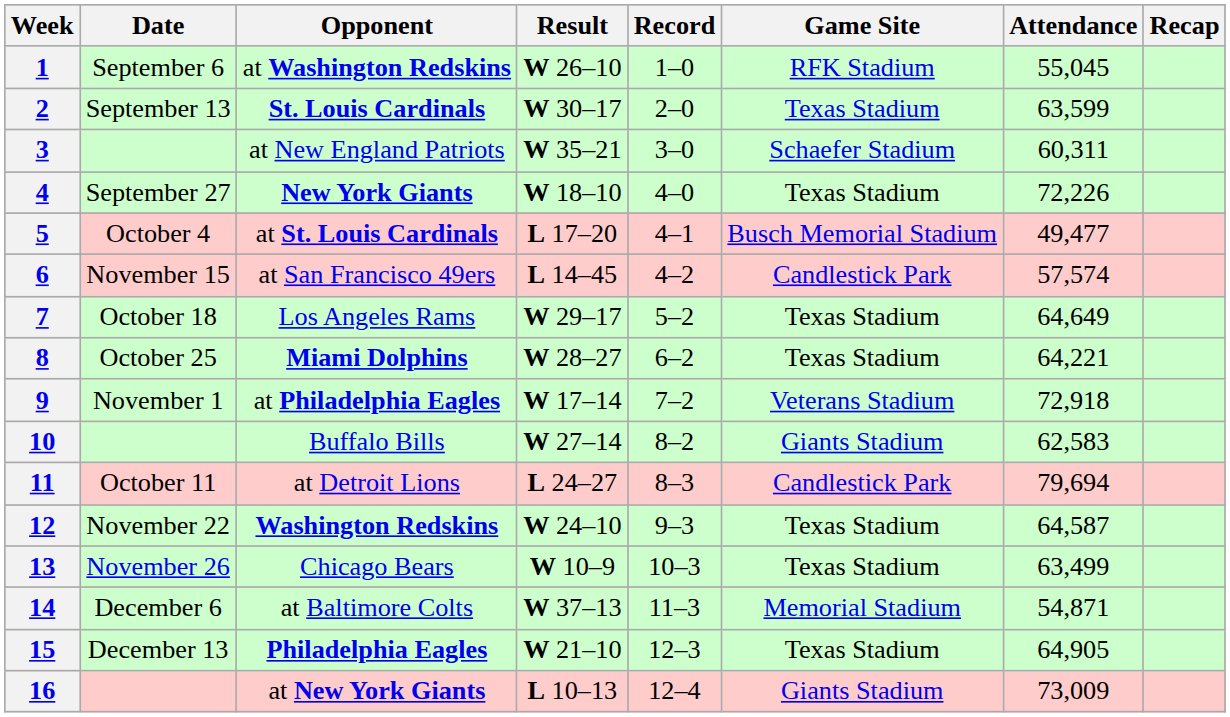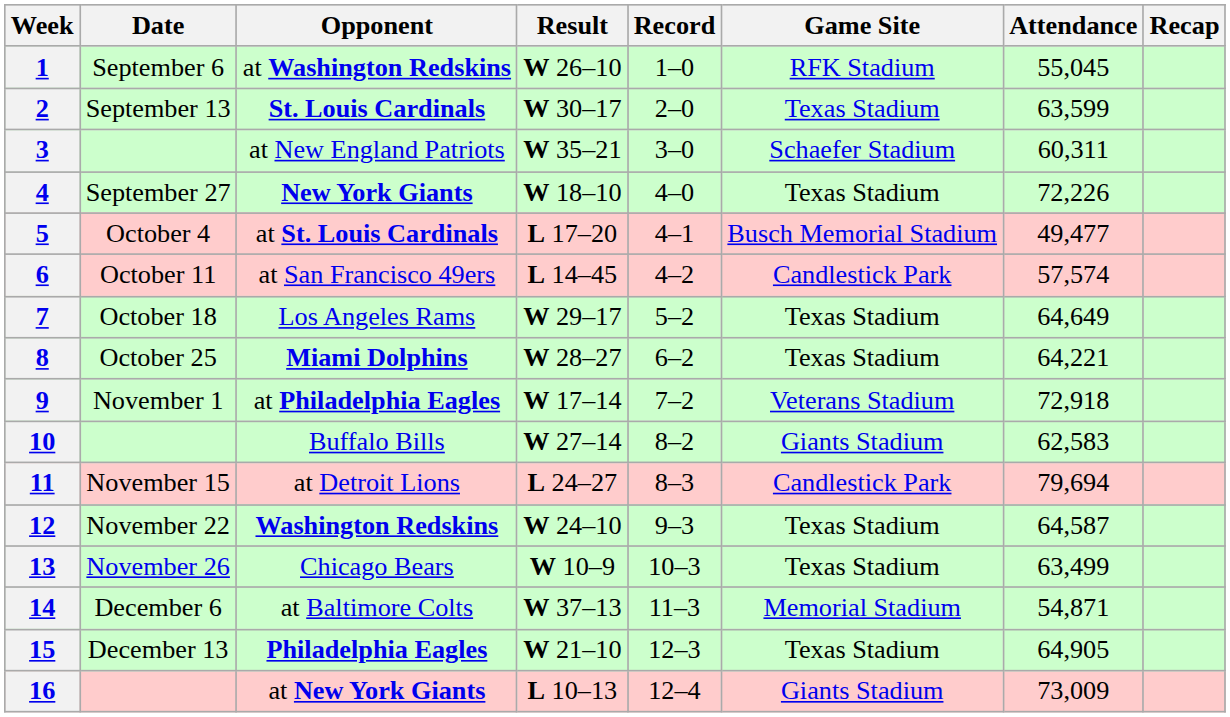(158, 274) November 15 -> (158, 274) October 11
(158, 483) October 11 -> (158, 483) November 15
